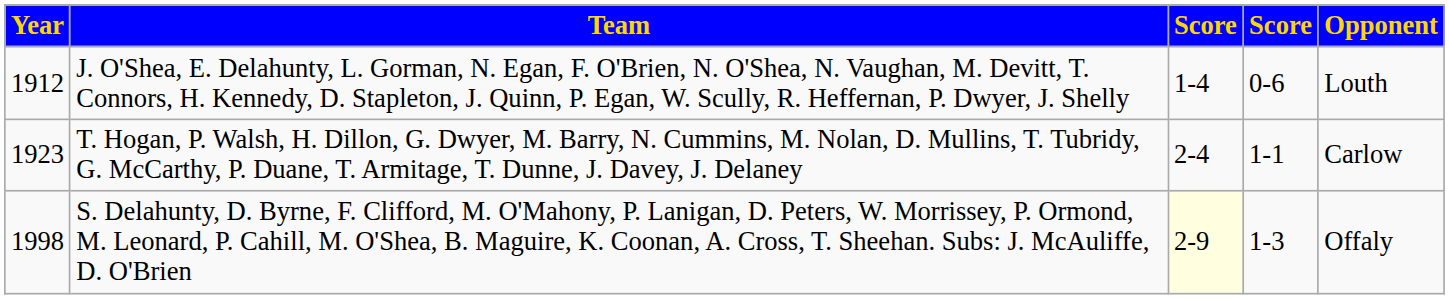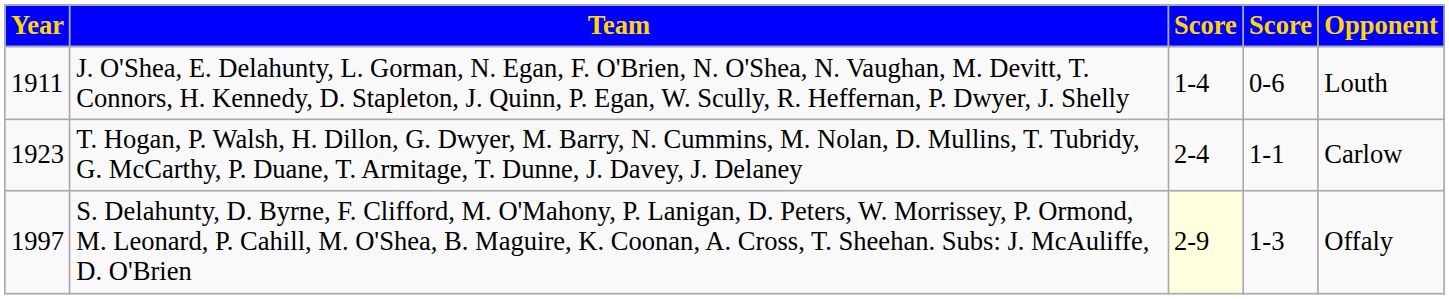(38, 82) 1912 -> (37, 82) 1911
(38, 241) 1998 -> (38, 241) 1997
